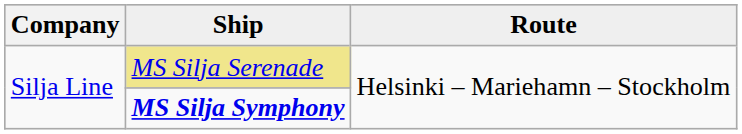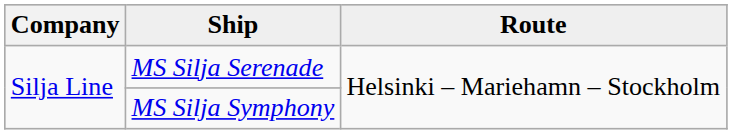(227, 66) khaki background -> (227, 66) no background
(238, 107) bold -> (233, 107) normal
